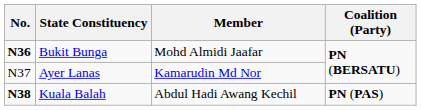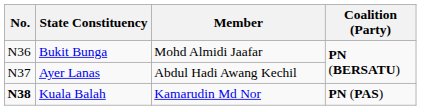(19, 51) bold -> (19, 51) normal
(208, 72) Kamarudin Md Nor -> (226, 72) Abdul Hadi Awang Kechil
(226, 94) Abdul Hadi Awang Kechil -> (208, 94) Kamarudin Md Nor
